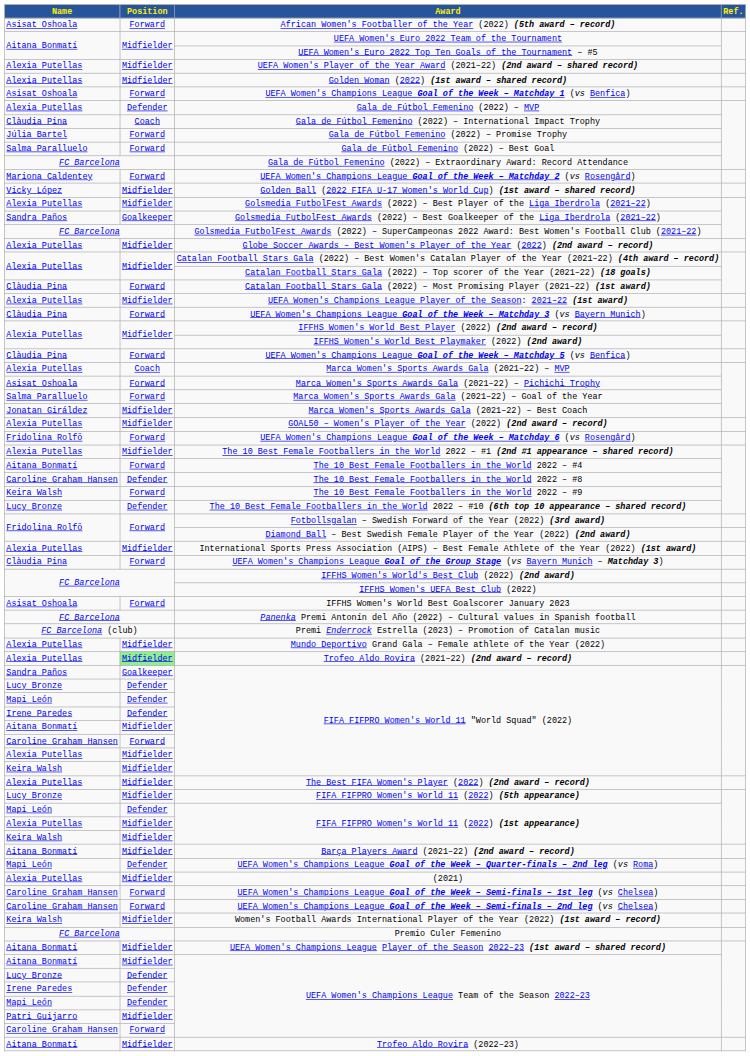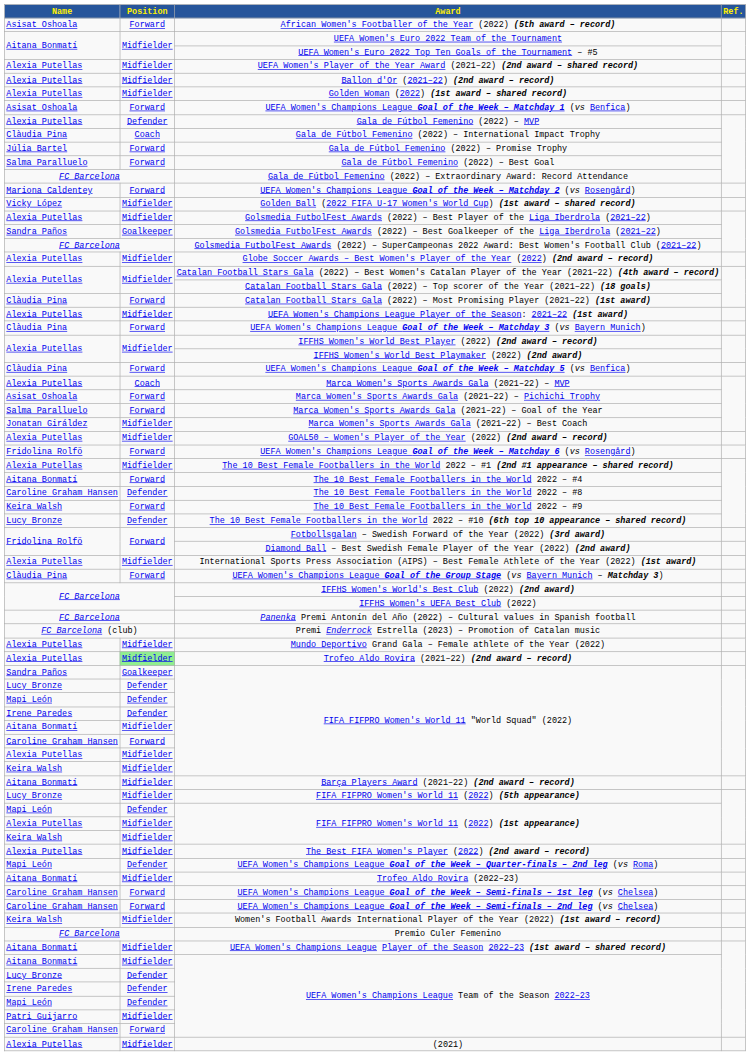+ row: (44, 80)
- row: (42, 603)
rows swapped: (42, 851) <-> (44, 782)
rows swapped: (44, 879) <-> (42, 1044)
